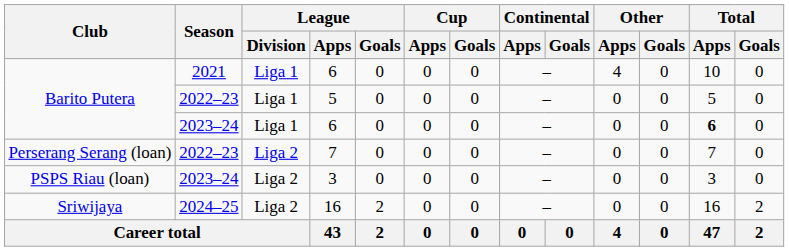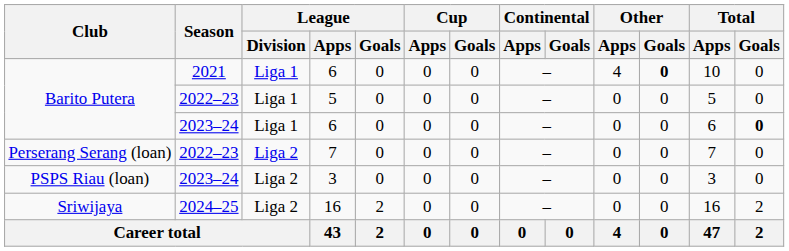(664, 71) normal -> (664, 71) bold
(712, 125) bold -> (712, 125) normal
(759, 125) normal -> (759, 125) bold
